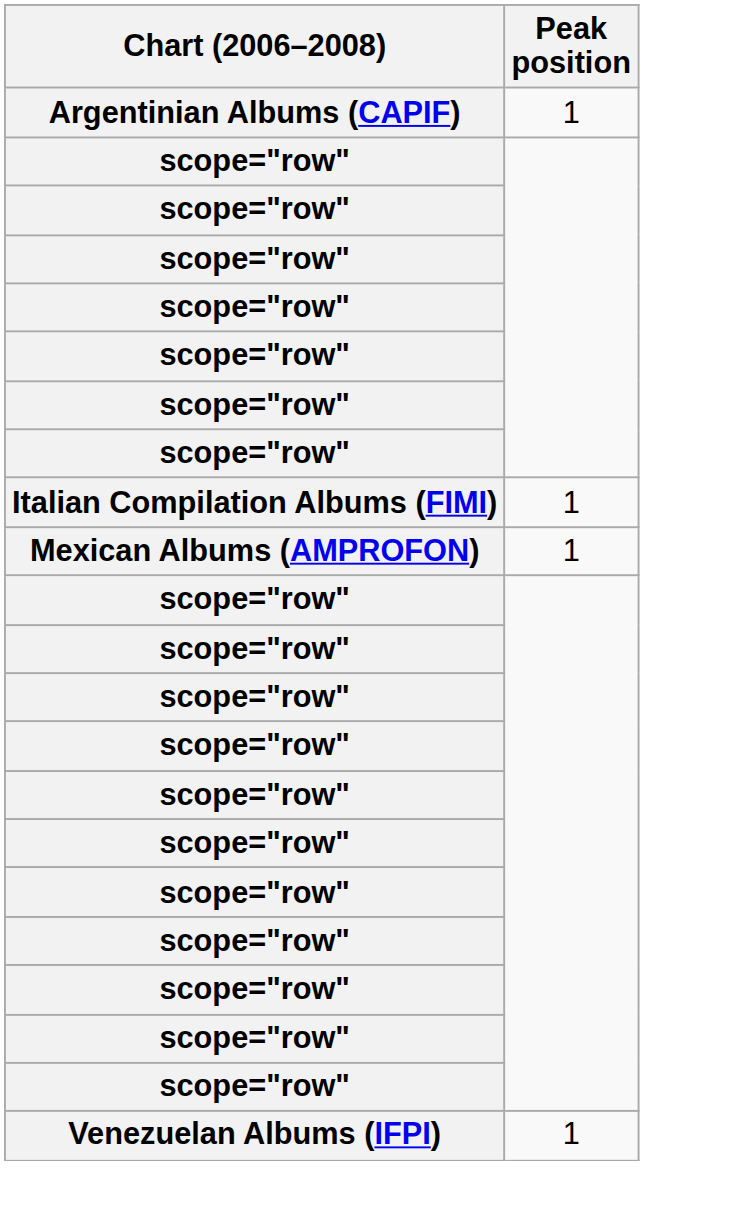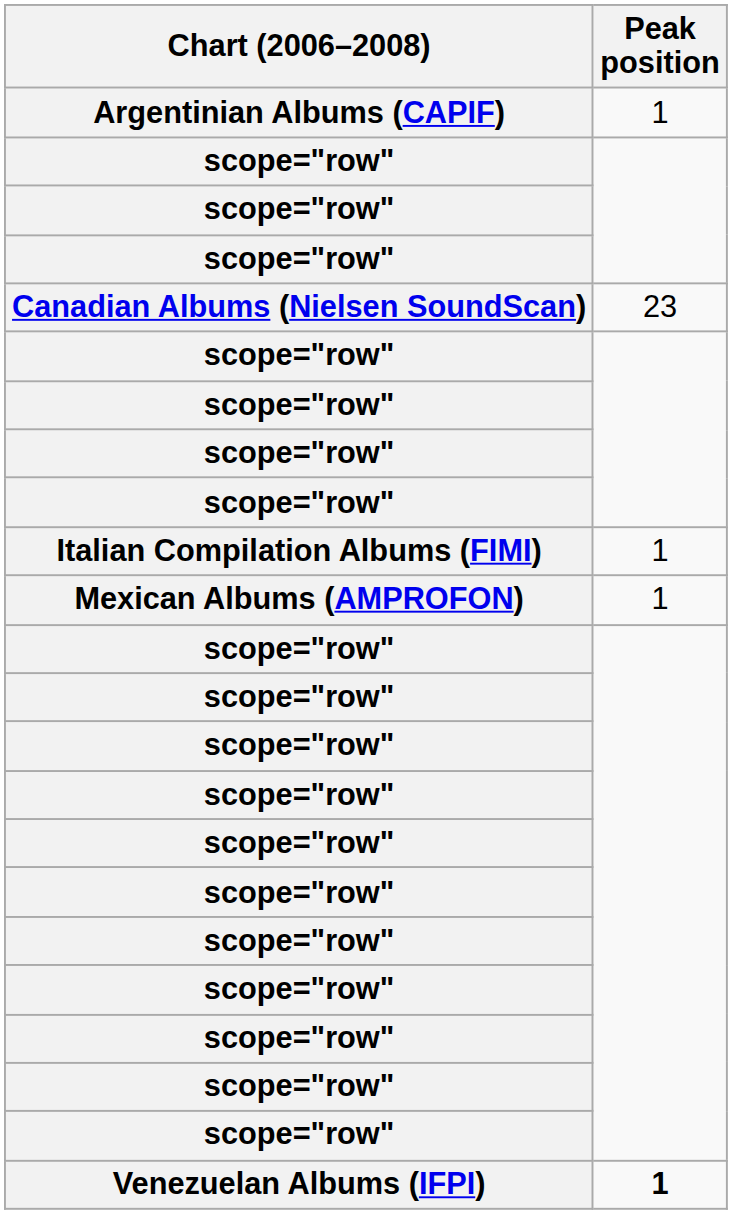+ row: (299, 307)
(571, 1135) normal -> (660, 1183) bold
